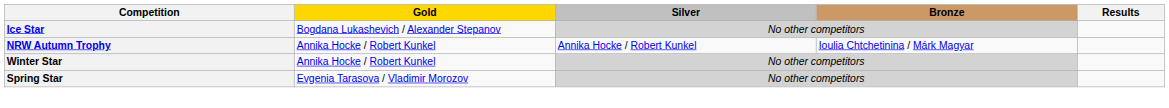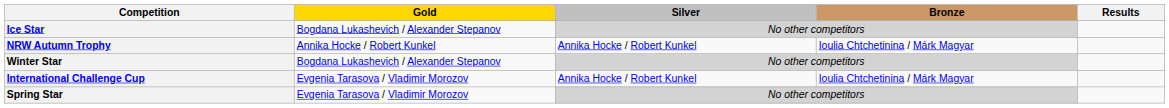(366, 62) Annika Hocke / Robert Kunkel -> (399, 62) Bogdana Lukashevich / Alexander Stepanov
+ row: (76, 78)
